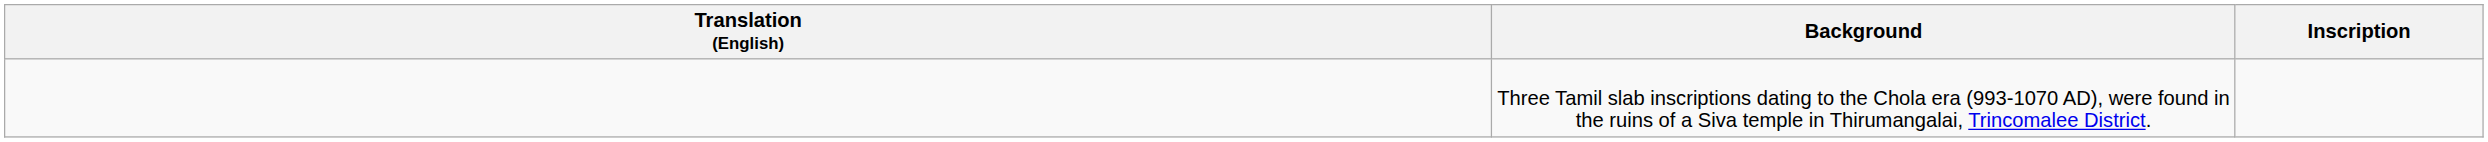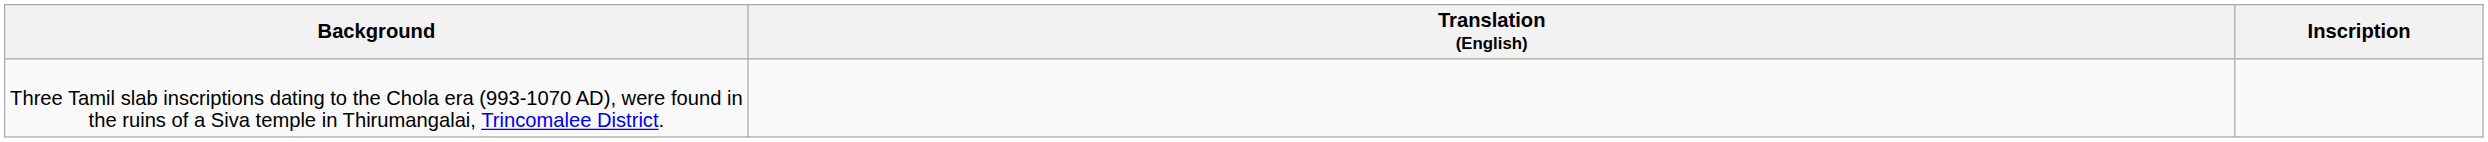columns swapped: (1863, 31) <-> (748, 31)
